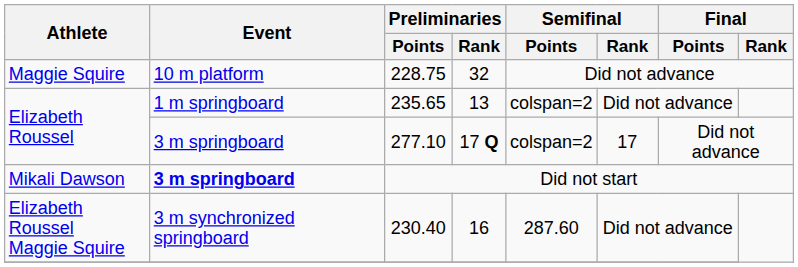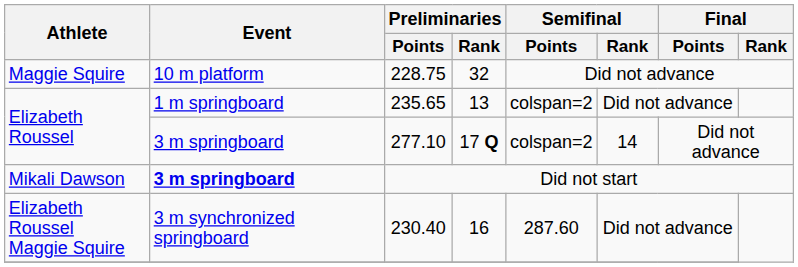(627, 141) 17 -> (627, 141) 14
